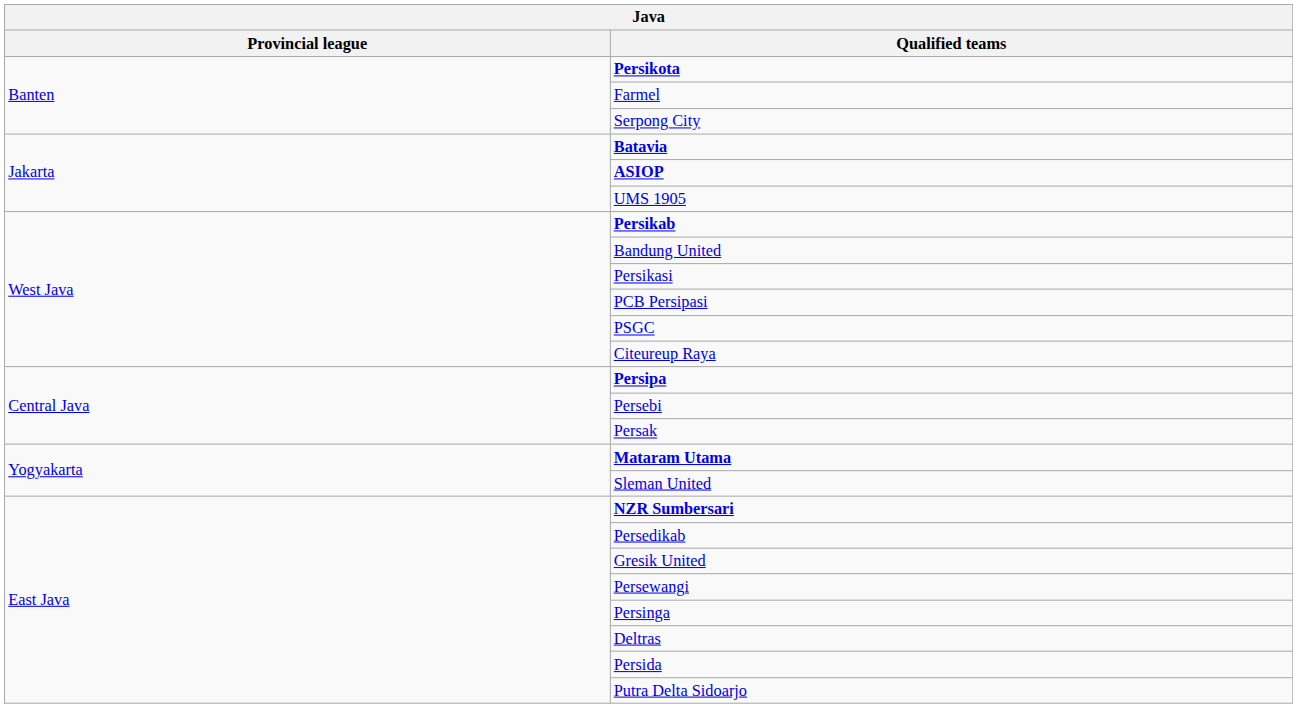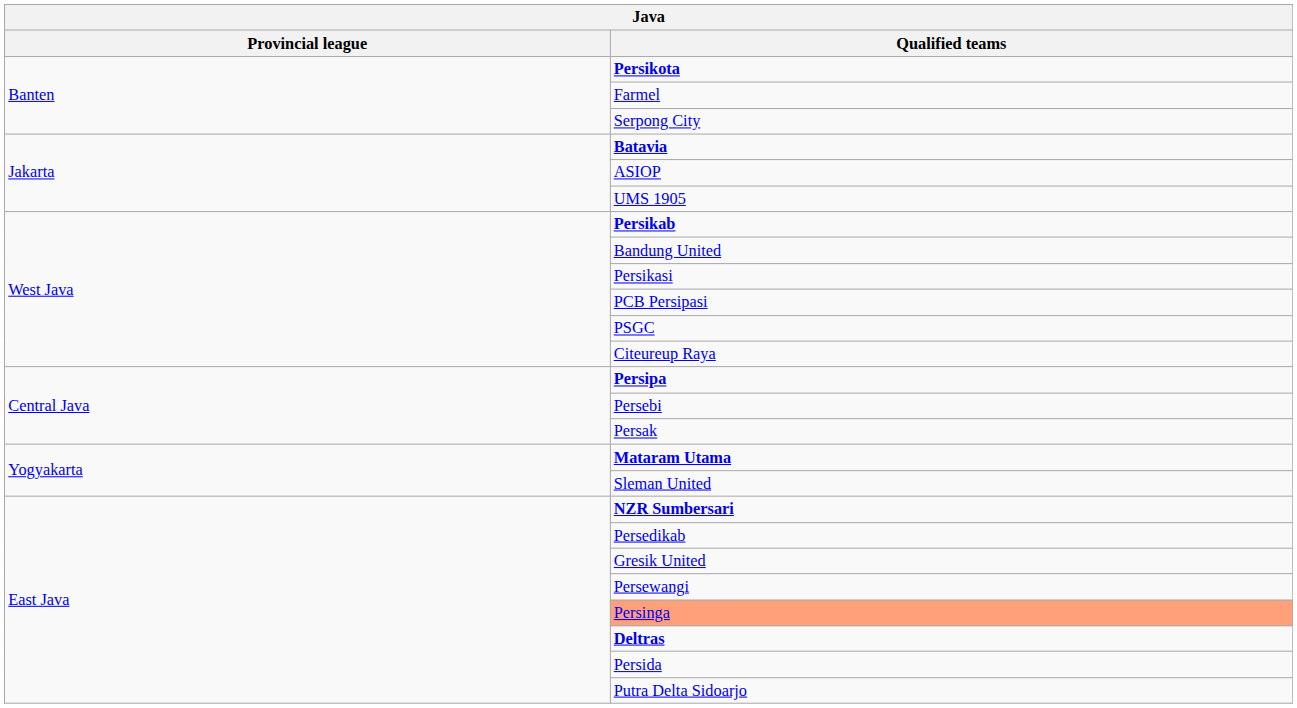(639, 172) bold -> (637, 172) normal
(642, 612) no background -> (642, 612) lightsalmon background
(637, 638) normal -> (639, 638) bold
